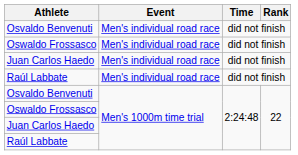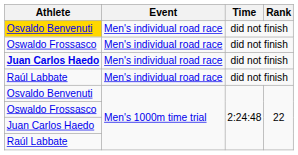(50, 29) no background -> (50, 29) gold background
(50, 61) normal -> (53, 61) bold
